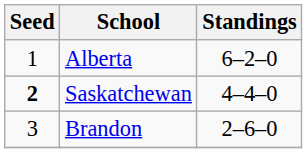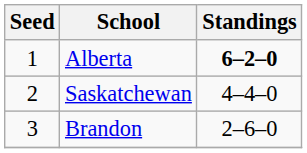(250, 57) normal -> (250, 57) bold
(32, 93) bold -> (32, 93) normal
